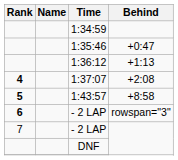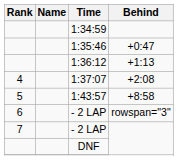(20, 79) bold -> (20, 79) normal
(20, 96) bold -> (20, 96) normal
(20, 113) bold -> (20, 113) normal
